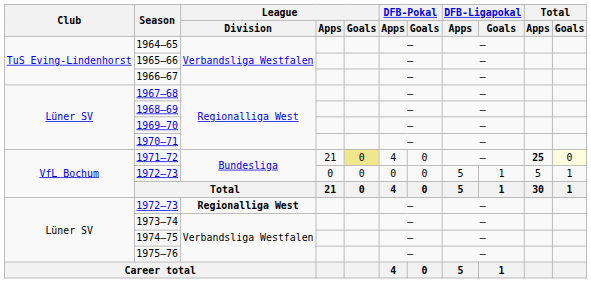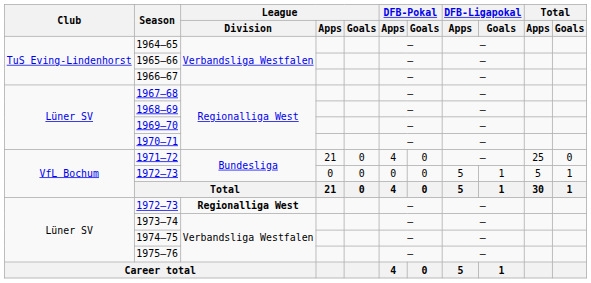(362, 157) khaki background -> (362, 157) no background
(538, 157) bold -> (538, 157) normal
(570, 157) lightyellow background -> (570, 157) no background
